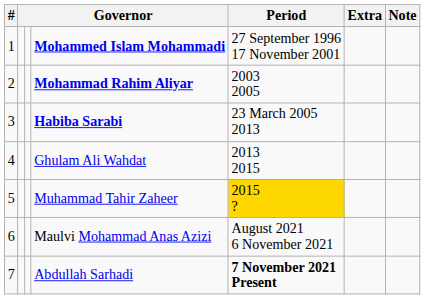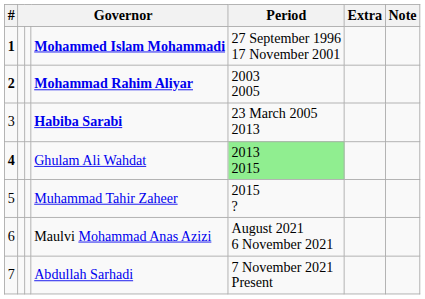(11, 45) normal -> (11, 45) bold
(11, 84) normal -> (11, 84) bold
(11, 160) normal -> (11, 160) bold
(246, 160) no background -> (246, 160) lightgreen background
(246, 198) gold background -> (246, 198) no background
(284, 274) bold -> (282, 274) normal
